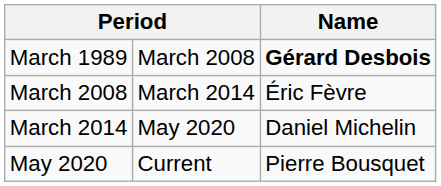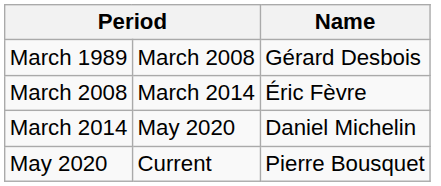(348, 57) bold -> (343, 57) normal
